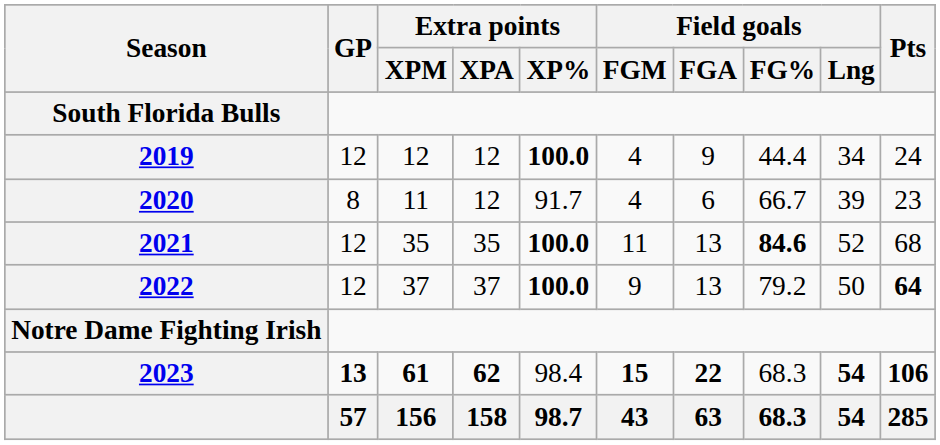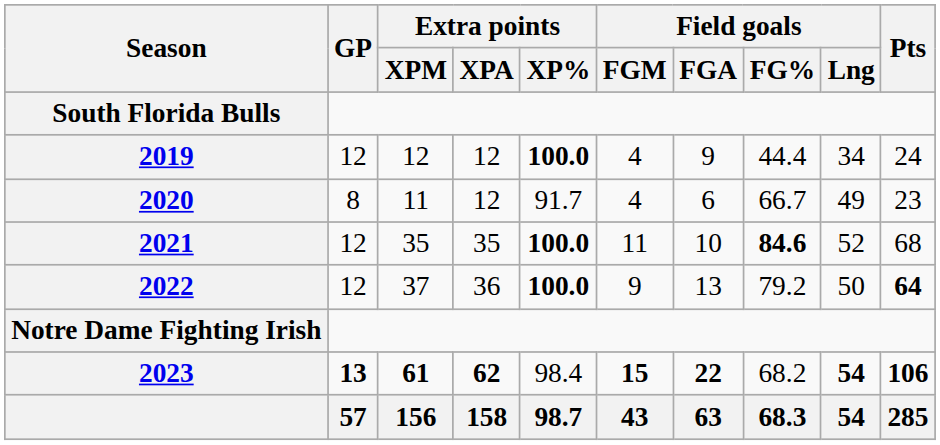(851, 199) 39 -> (851, 199) 49
(708, 243) 13 -> (708, 243) 10
(487, 286) 37 -> (487, 286) 36
(782, 373) 68.3 -> (782, 373) 68.2
